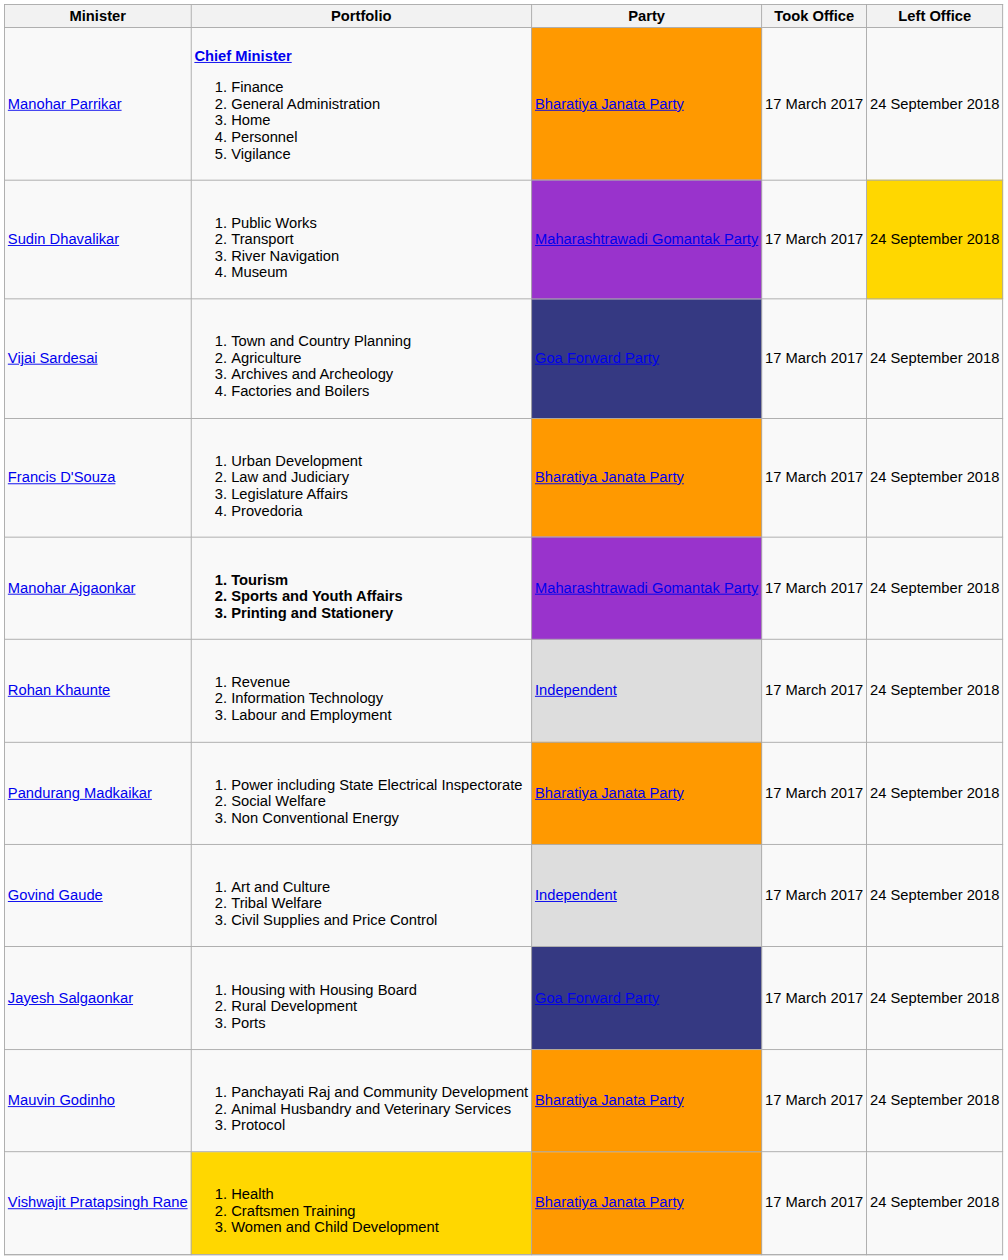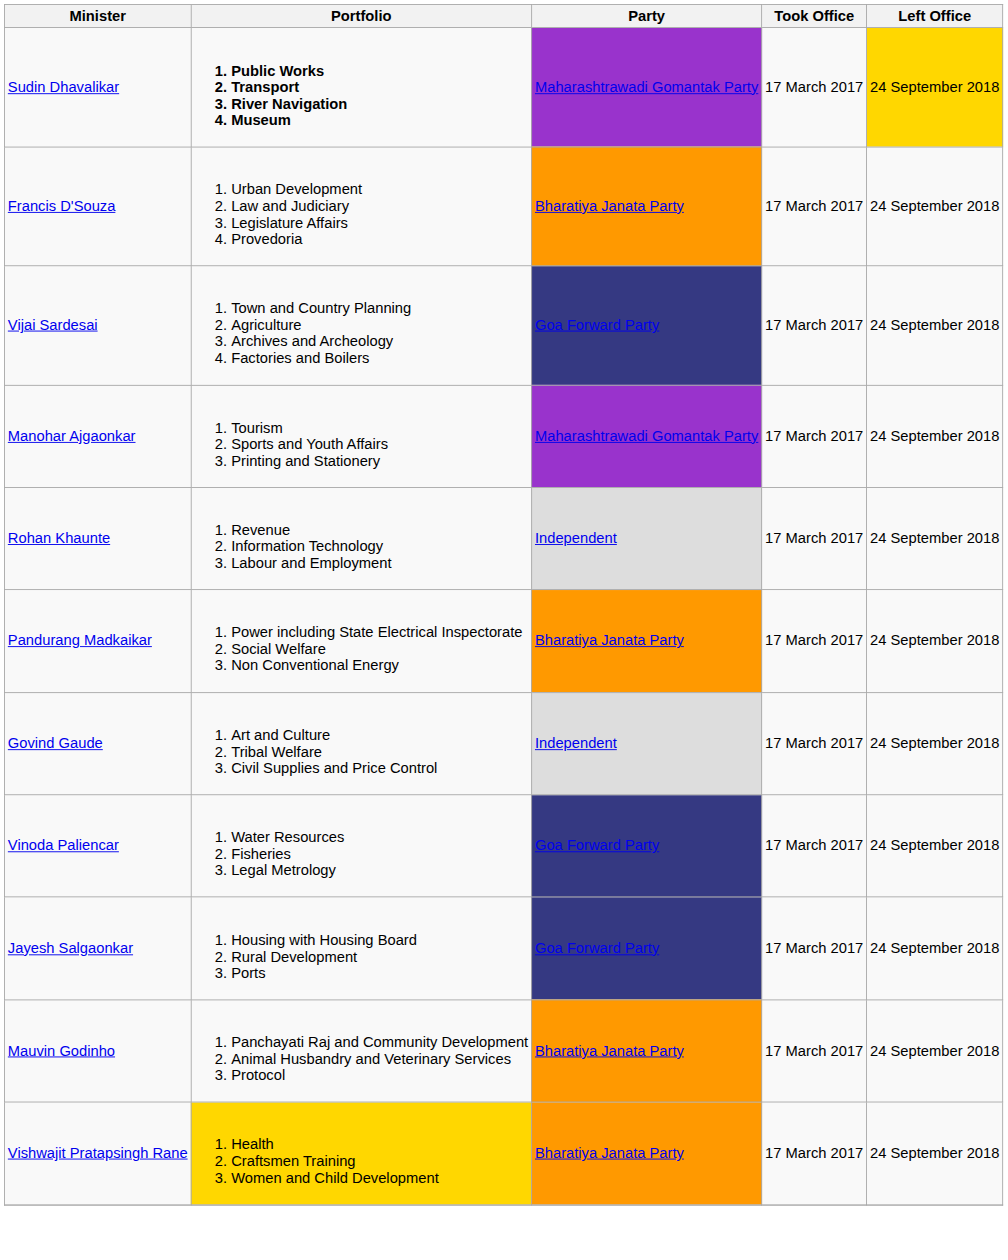- row: (65, 103)
(361, 248) normal -> (361, 96) bold
rows swapped: (53, 358) <-> (62, 477)
(361, 597) bold -> (361, 444) normal
+ row: (63, 846)
